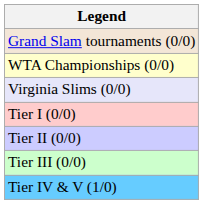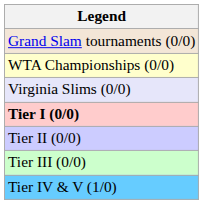(42, 114) normal -> (44, 114) bold
